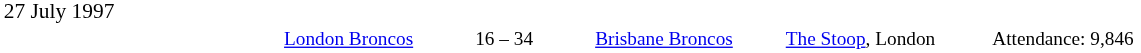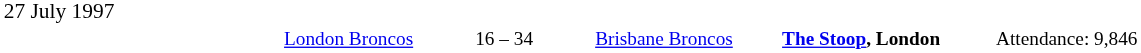(860, 39) normal -> (861, 39) bold
